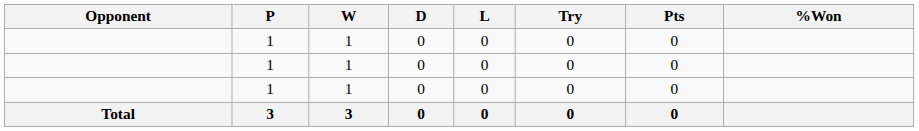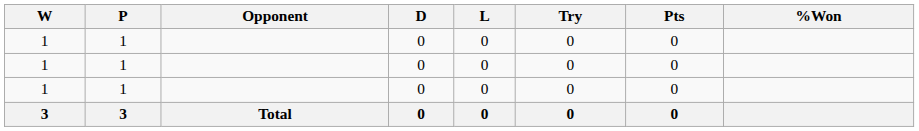columns swapped: (118, 16) <-> (349, 16)
